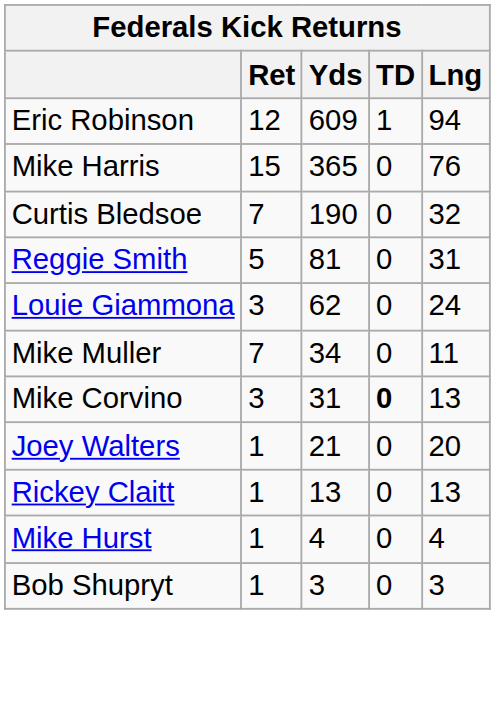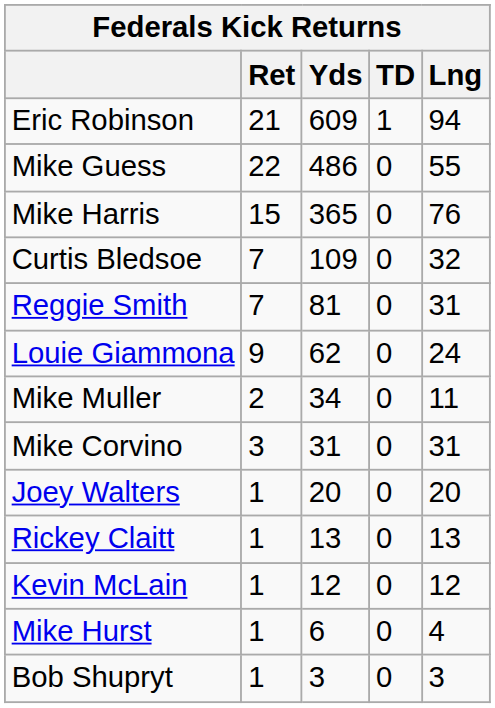(264, 120) 12 -> (264, 120) 21
+ row: (89, 167)
(333, 213) 190 -> (333, 259) 109
(256, 259) 5 -> (256, 306) 7
(256, 306) 3 -> (256, 352) 9
(256, 352) 7 -> (256, 399) 2
(384, 399) bold -> (384, 445) normal
(445, 399) 13 -> (445, 445) 31
(325, 445) 21 -> (325, 492) 20
+ row: (100, 584)
(317, 538) 4 -> (317, 631) 6
